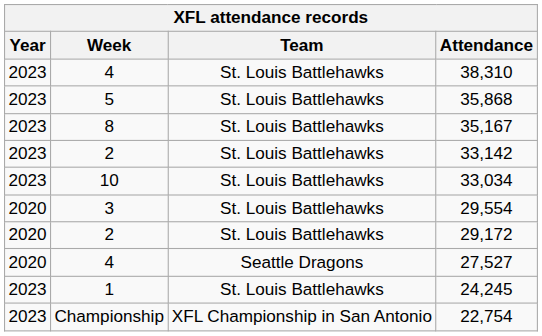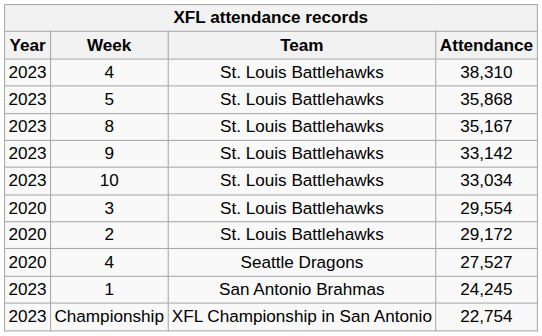(109, 153) 2 -> (109, 153) 9
(302, 289) St. Louis Battlehawks -> (302, 289) San Antonio Brahmas
